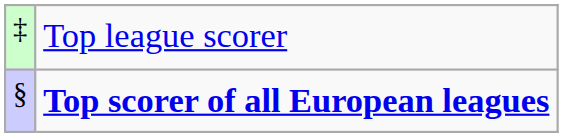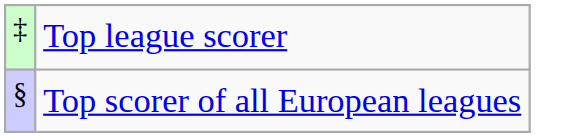(296, 100) bold -> (282, 100) normal
